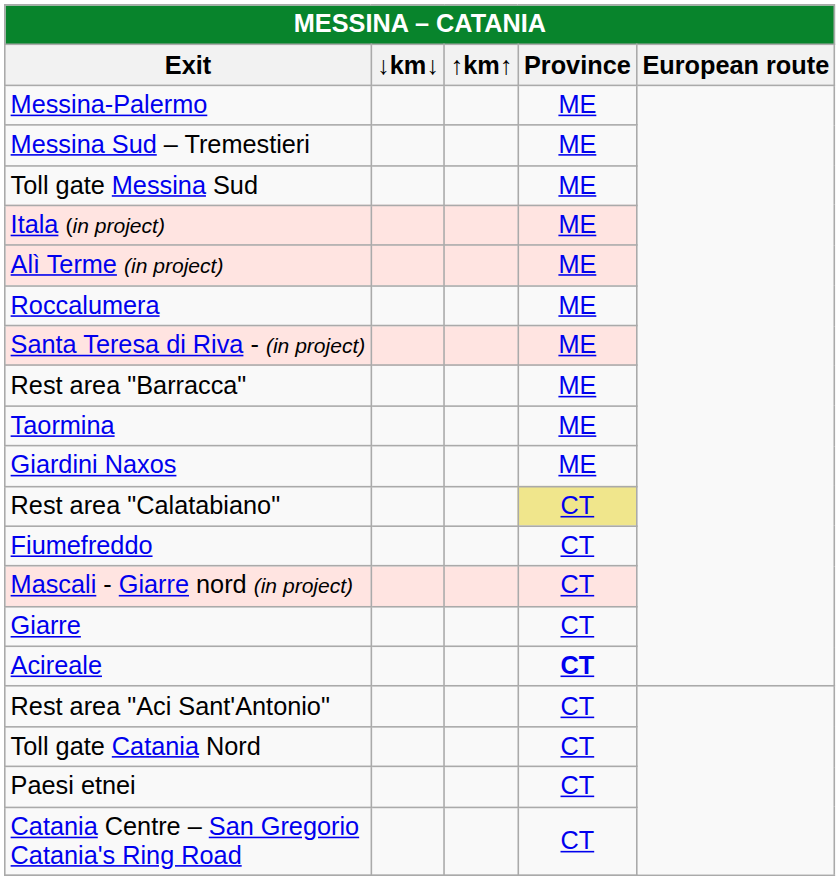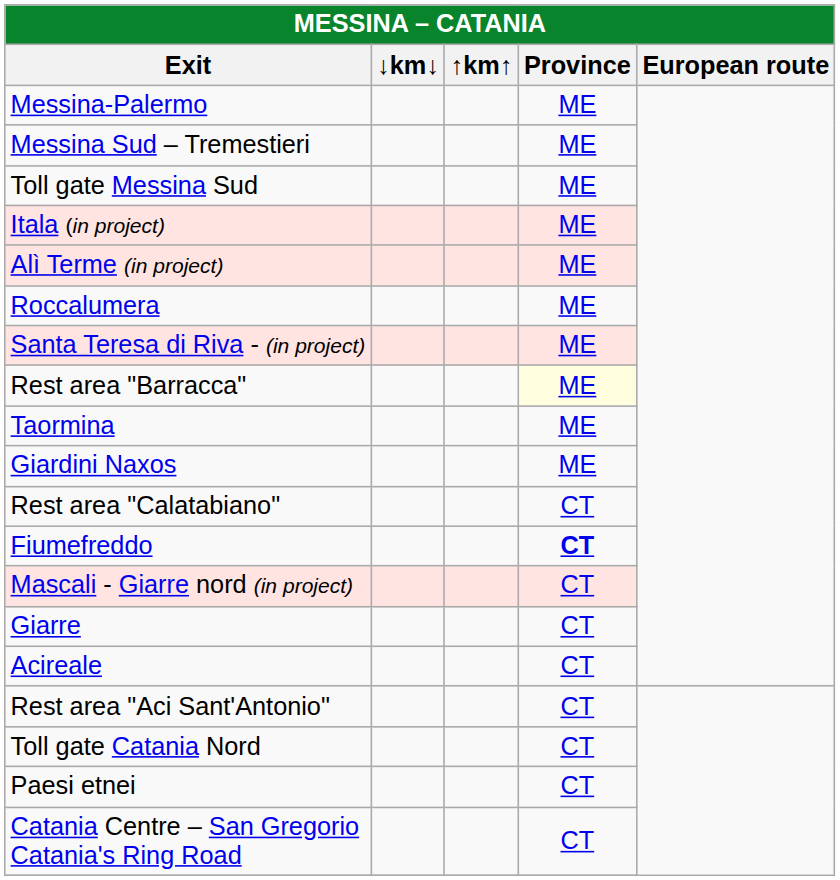(577, 385) no background -> (577, 385) lightyellow background
(577, 505) khaki background -> (577, 505) no background
(577, 545) normal -> (577, 545) bold
(577, 666) bold -> (577, 666) normal
